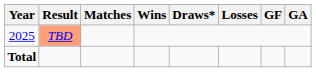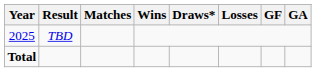(60, 35) lightsalmon background -> (60, 35) no background
